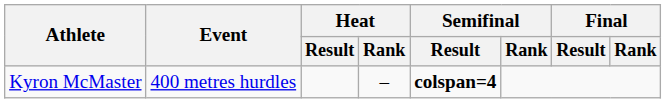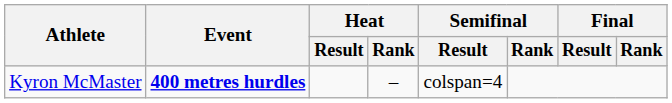(223, 82) normal -> (228, 82) bold
(455, 82) bold -> (463, 82) normal
